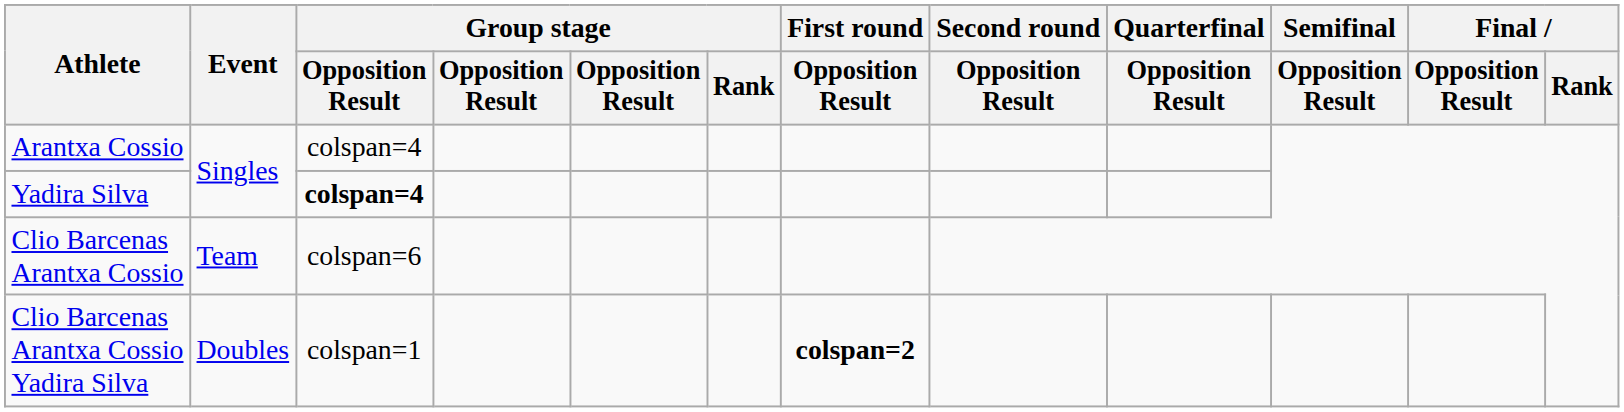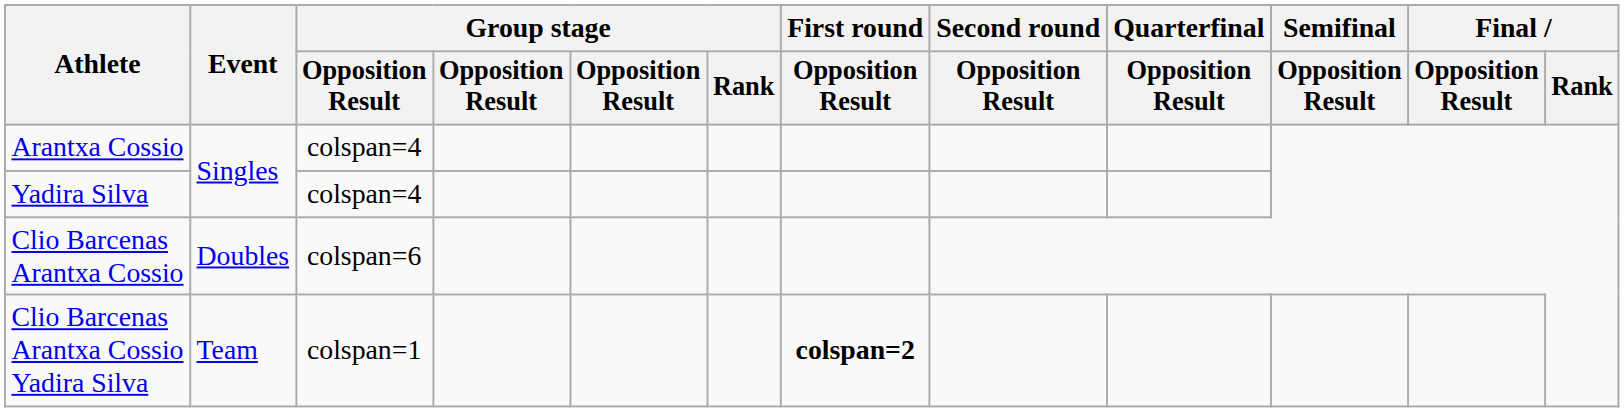(364, 193) bold -> (364, 193) normal
(227, 255) Team -> (243, 255) Doubles
(243, 351) Doubles -> (227, 351) Team
